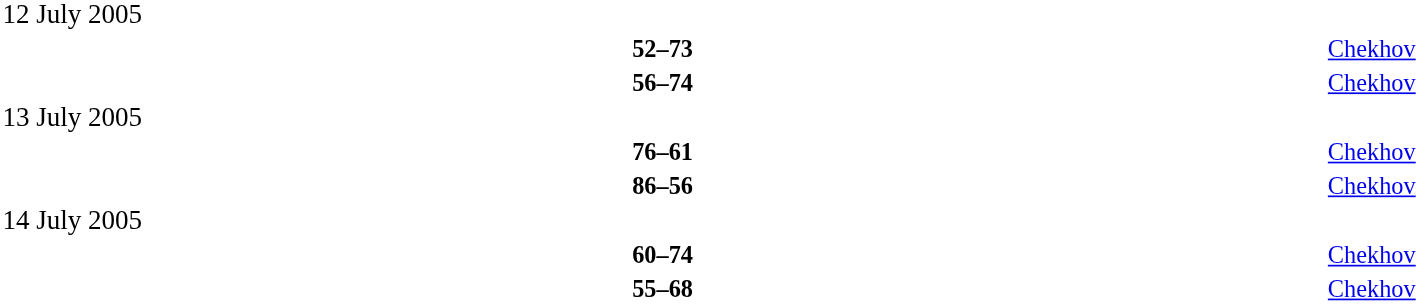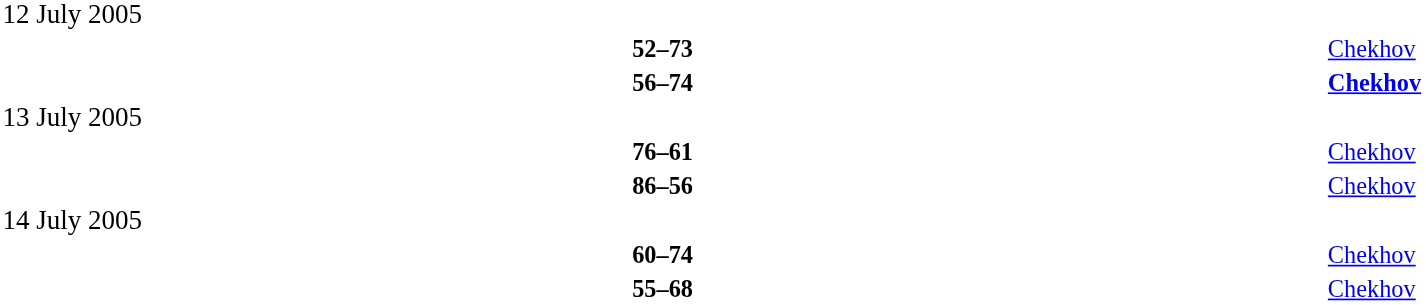(1372, 82) normal -> (1375, 82) bold
